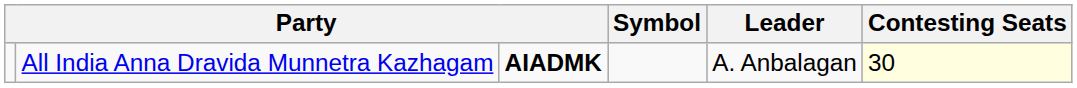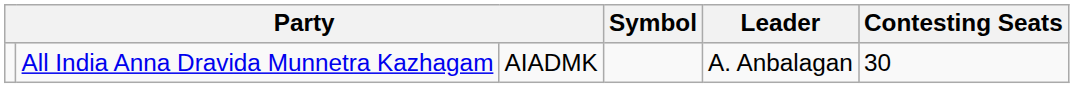(553, 62) bold -> (551, 62) normal
(882, 62) lightyellow background -> (878, 62) no background
